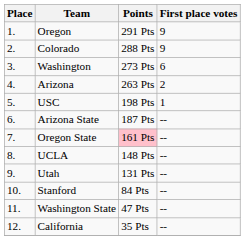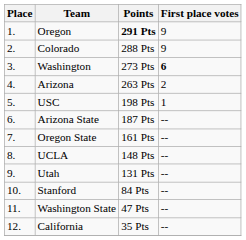(138, 31) normal -> (138, 31) bold
(162, 66) normal -> (164, 66) bold
(138, 137) pink background -> (138, 137) no background
